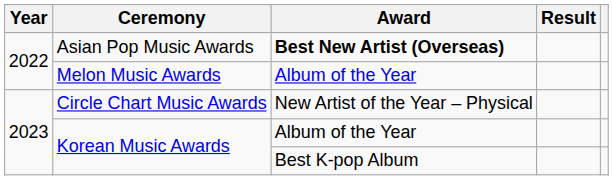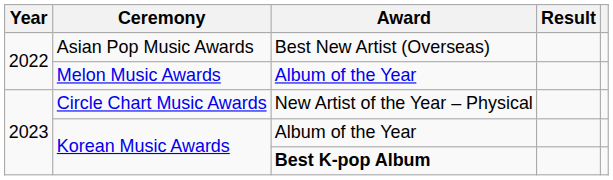(390, 47) bold -> (382, 47) normal
(347, 160) normal -> (353, 160) bold
